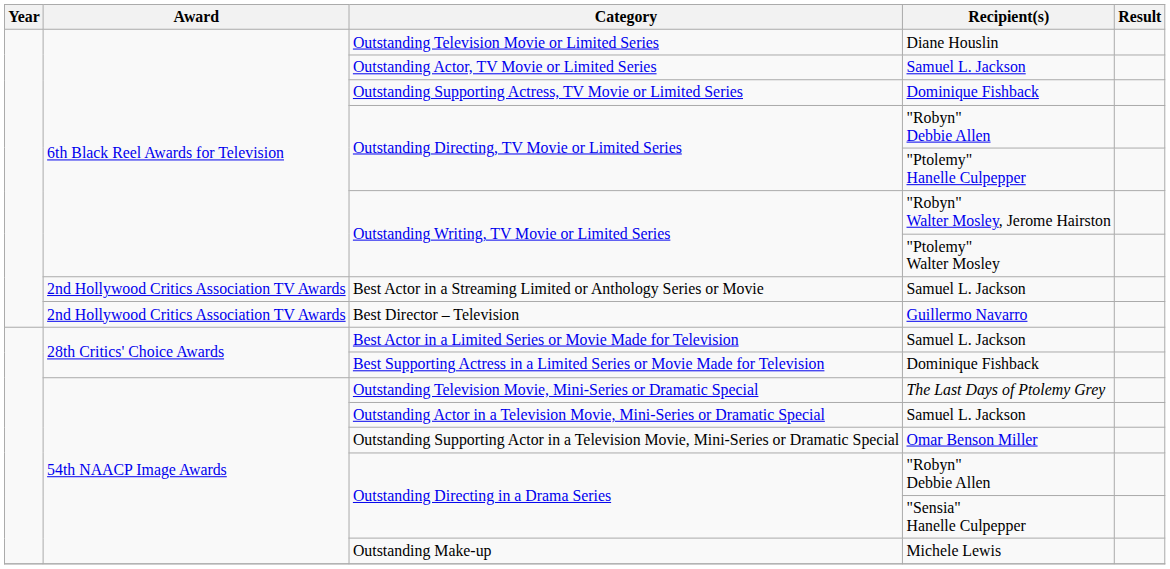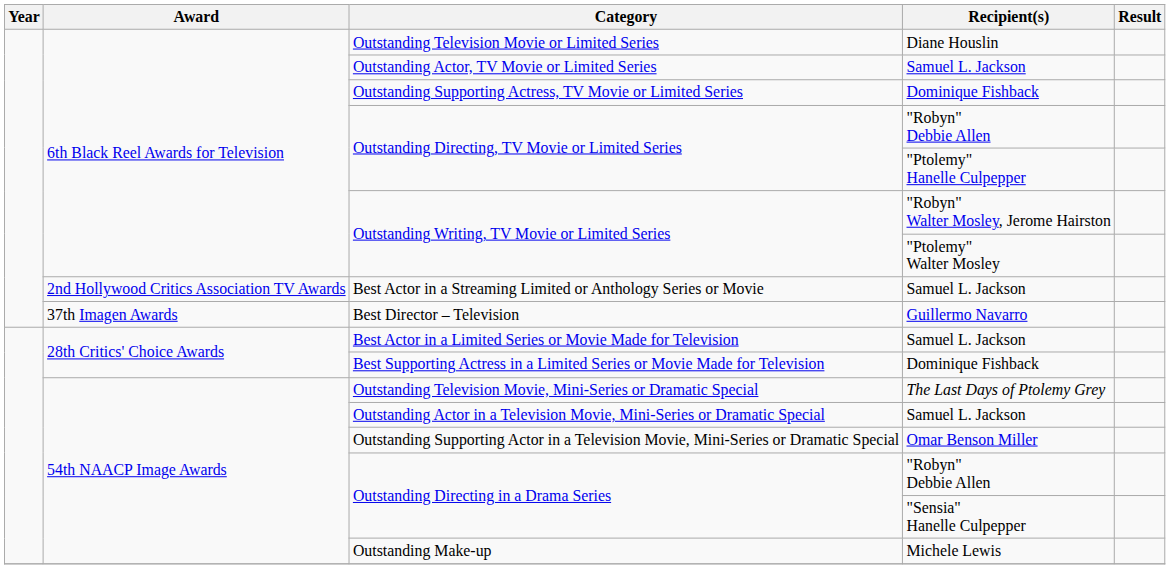(196, 314) 2nd Hollywood Critics Association TV Awards -> (112, 314) 37th Imagen Awards
